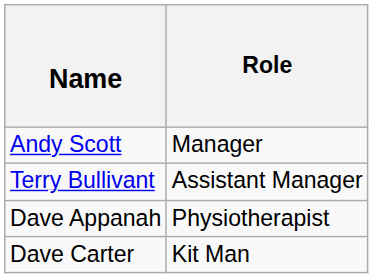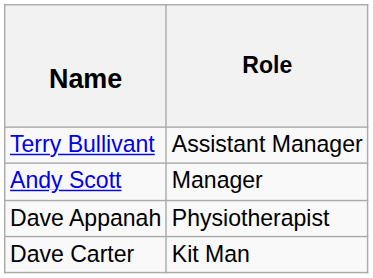rows swapped: (66, 144) <-> (82, 181)
